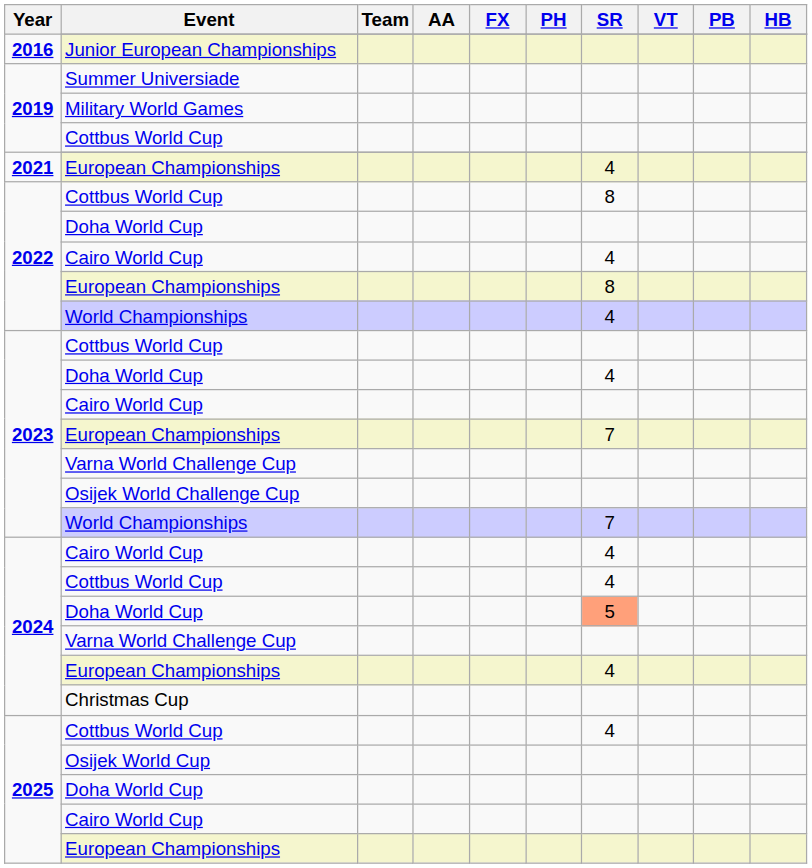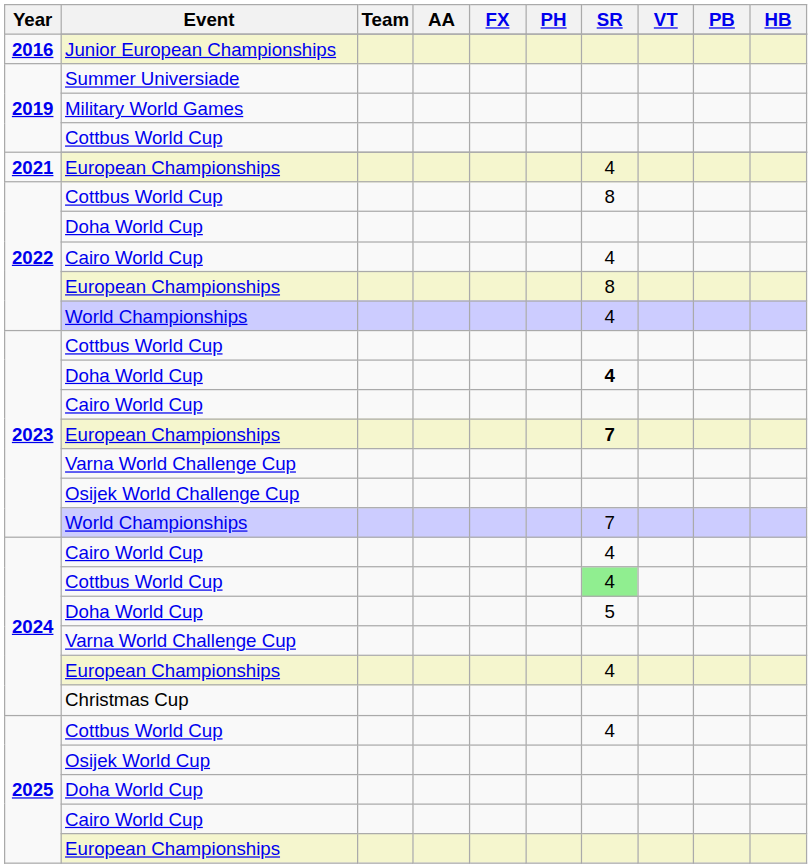(610, 375) normal -> (610, 375) bold
(610, 434) normal -> (610, 434) bold
(610, 582) no background -> (610, 582) lightgreen background
(610, 612) lightsalmon background -> (610, 612) no background
